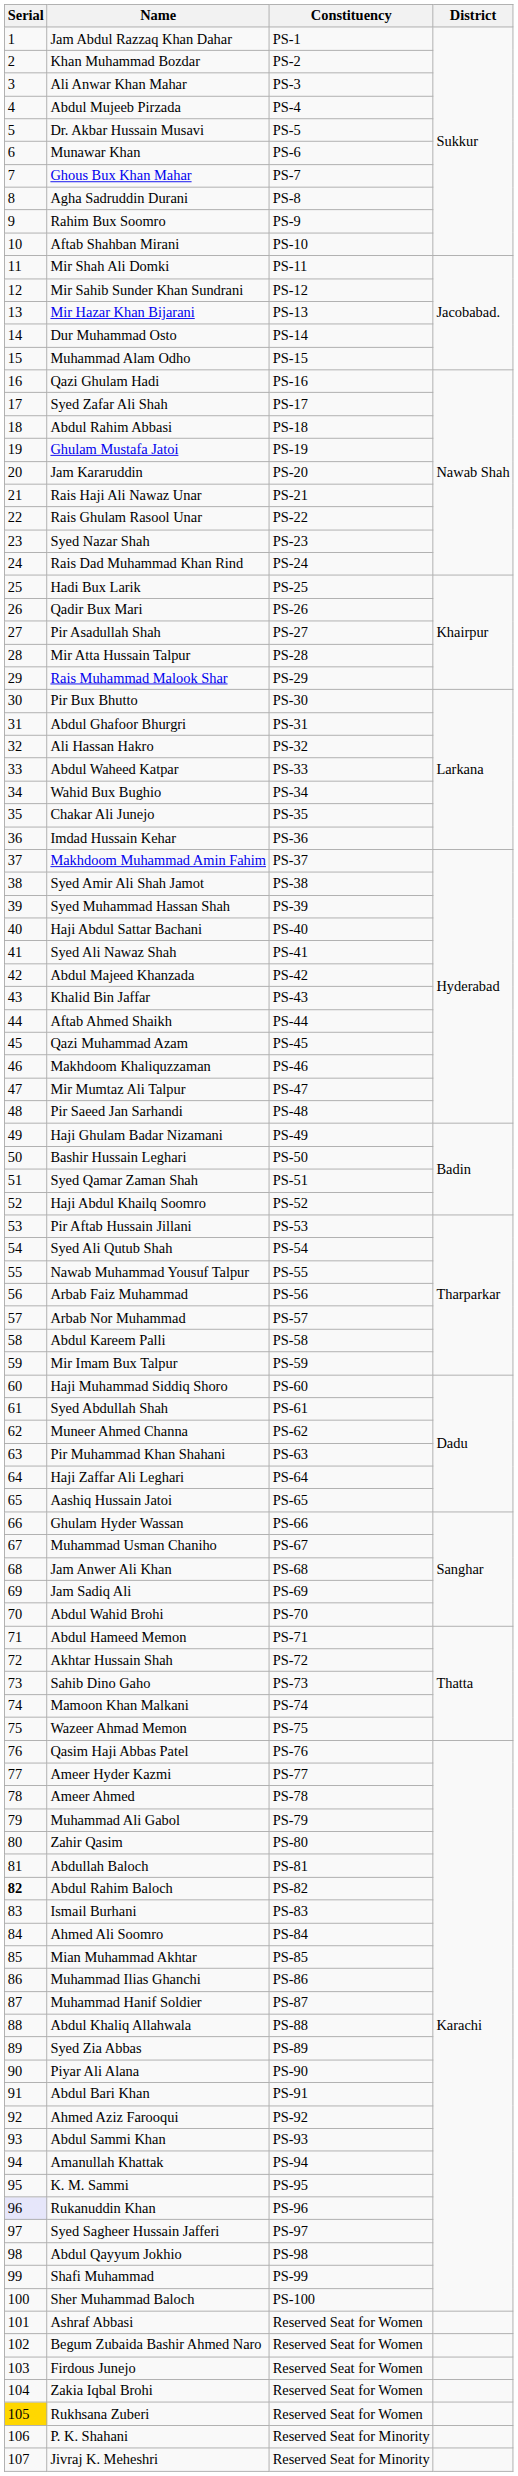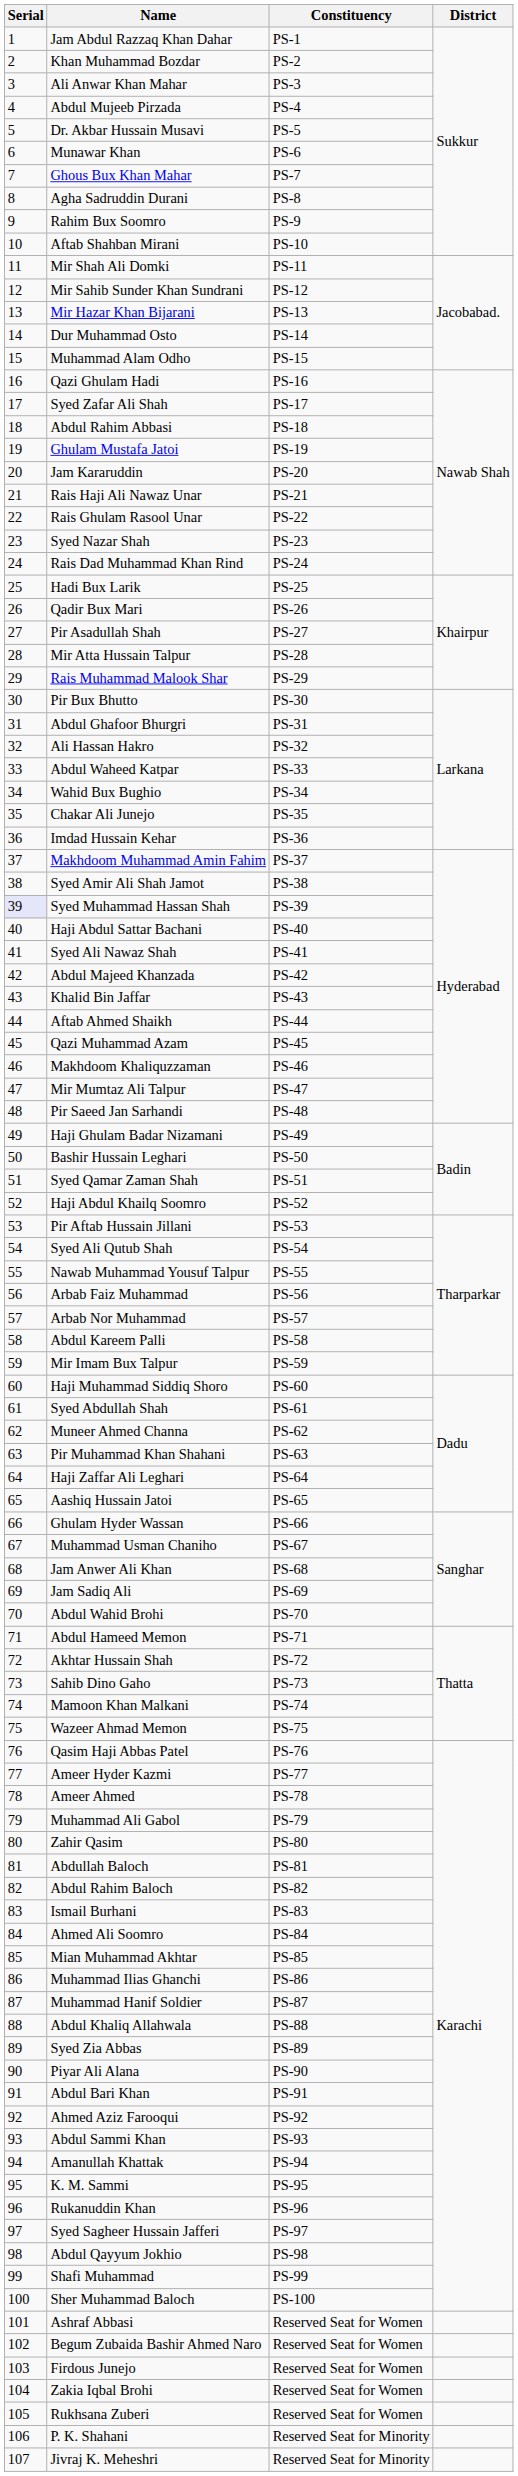(15, 906) no background -> (15, 906) lavender background
(15, 1888) bold -> (15, 1888) normal
(15, 2208) lavender background -> (15, 2208) no background
(19, 2413) gold background -> (19, 2413) no background
